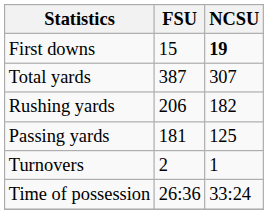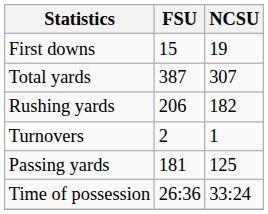(218, 48) bold -> (218, 48) normal
rows swapped: (59, 135) <-> (46, 164)
